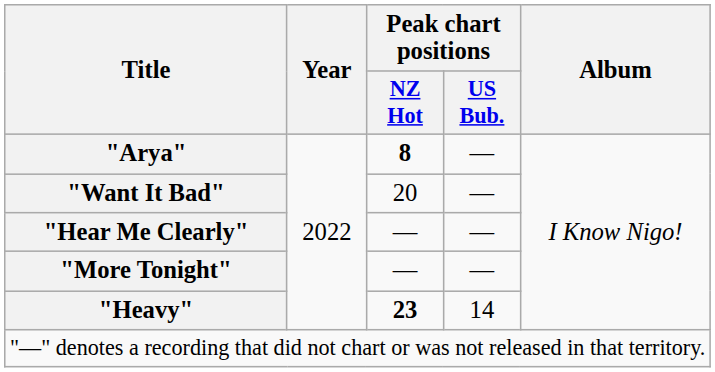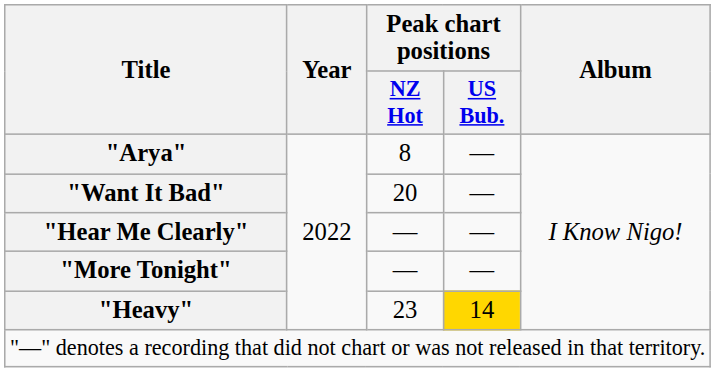(405, 153) bold -> (405, 153) normal
(405, 309) bold -> (405, 309) normal
(482, 309) no background -> (482, 309) gold background
